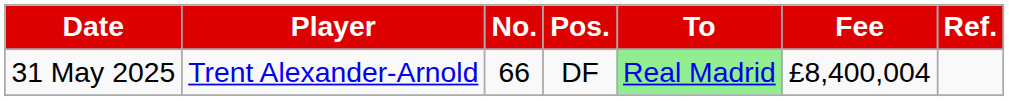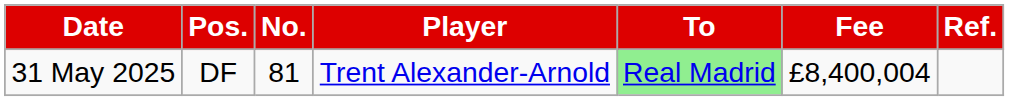columns swapped: (580, 26) <-> (333, 26)
(514, 71) 66 -> (284, 71) 81
